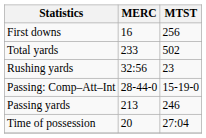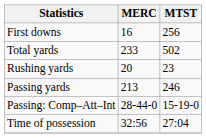(134, 68) 32:56 -> (127, 68) 20
rows swapped: (39, 105) <-> (61, 87)
(127, 123) 20 -> (134, 123) 32:56
